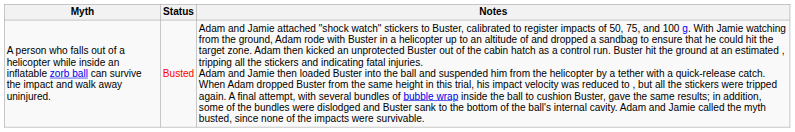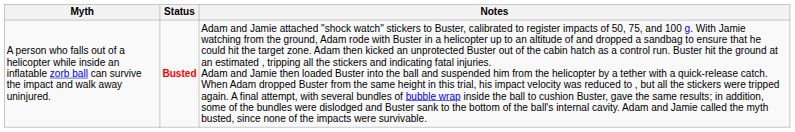(179, 73) normal -> (179, 73) bold
